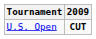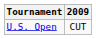(78, 27) bold -> (78, 27) normal
